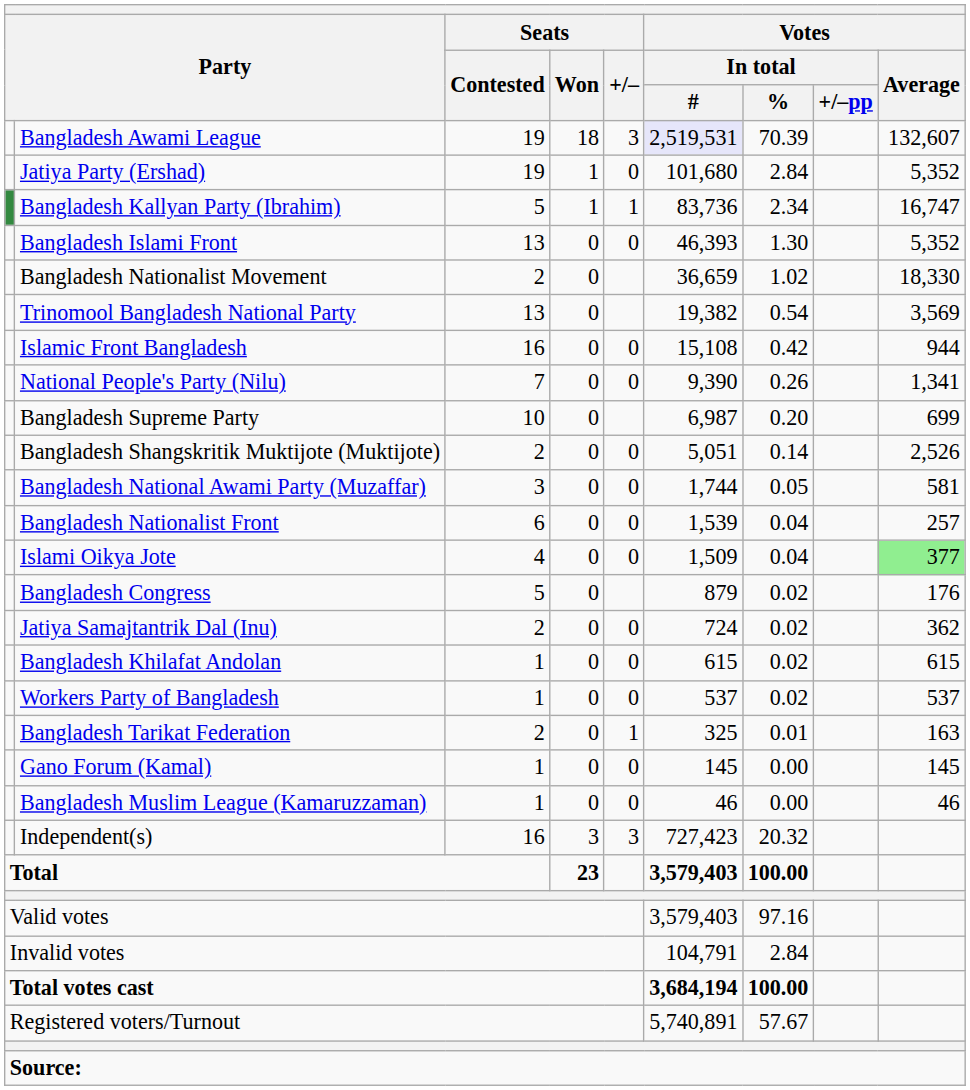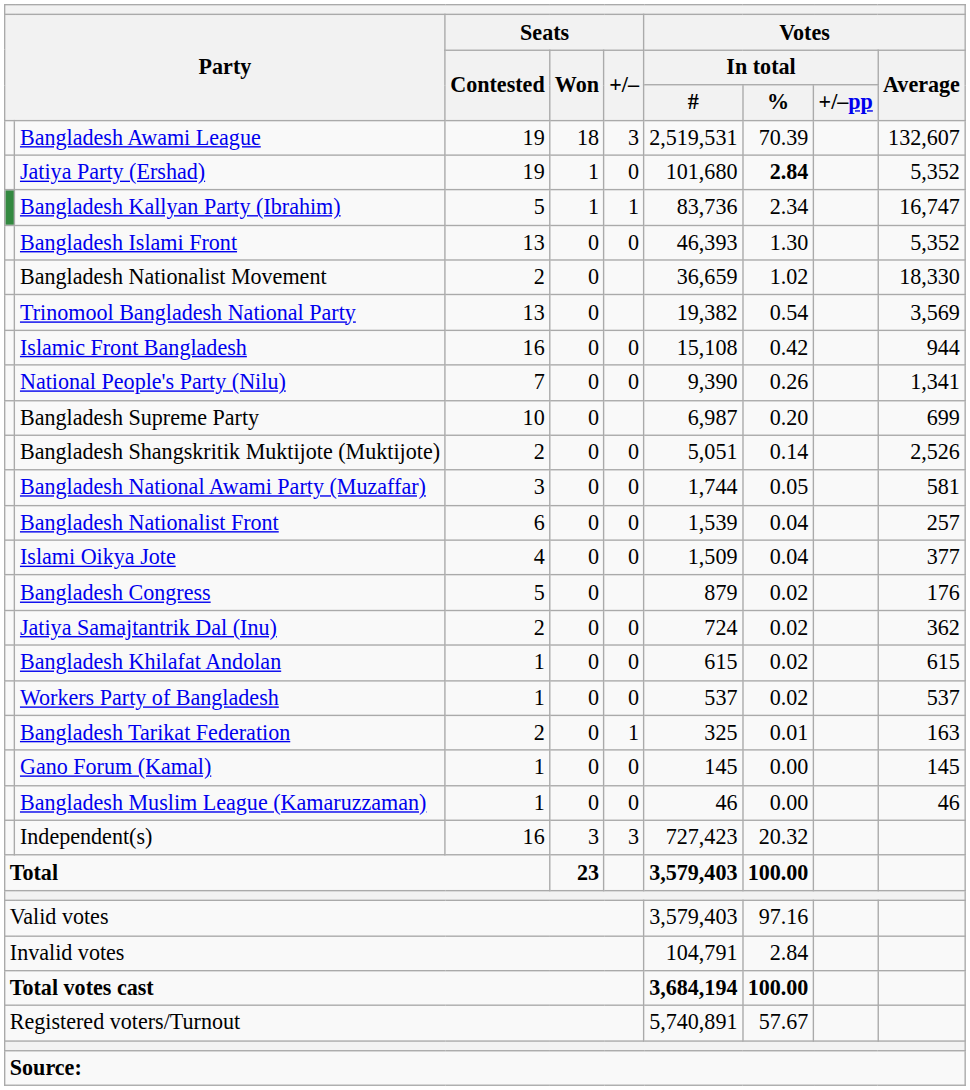(693, 137) lavender background -> (693, 137) no background
(789, 172) normal -> (789, 172) bold
(943, 557) lightgreen background -> (943, 557) no background
